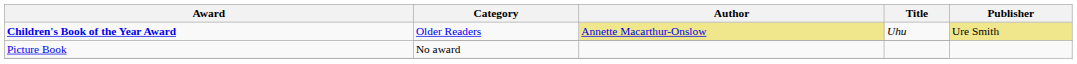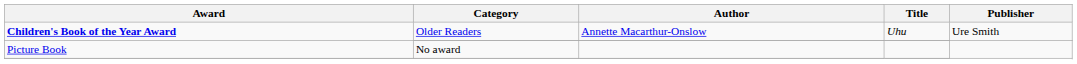(644, 31) khaki background -> (644, 31) no background
(976, 31) khaki background -> (976, 31) no background
